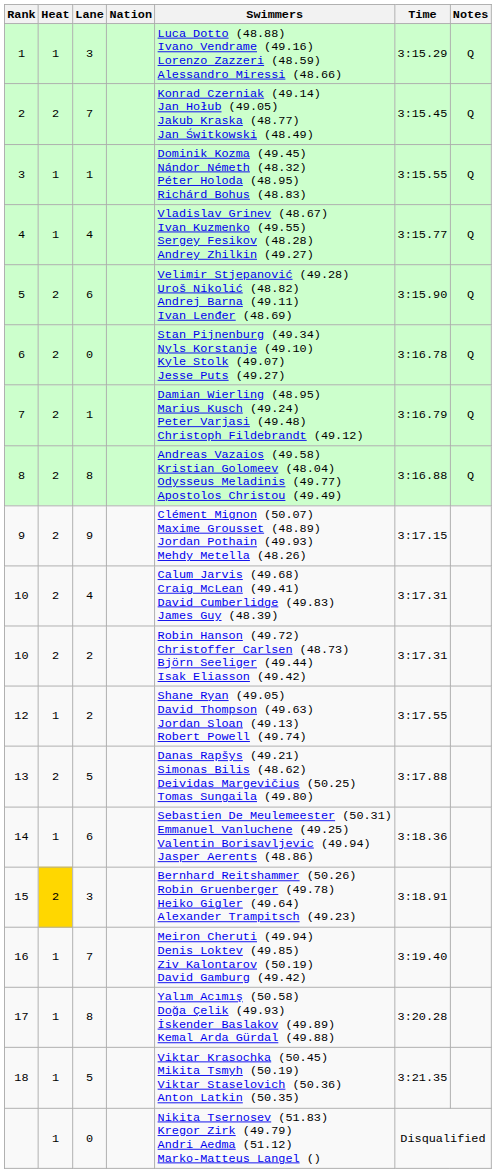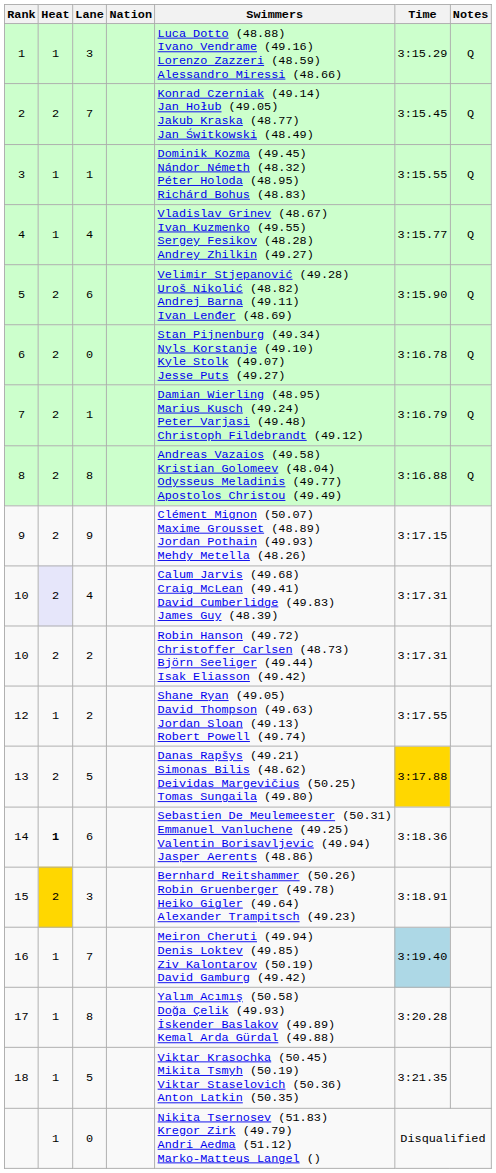(56, 596) no background -> (56, 596) lavender background
(422, 777) no background -> (422, 777) gold background
(56, 837) normal -> (56, 837) bold
(422, 957) no background -> (422, 957) lightblue background
